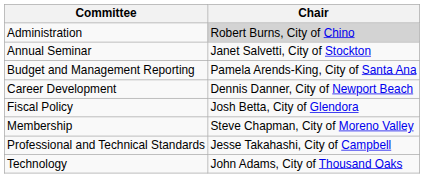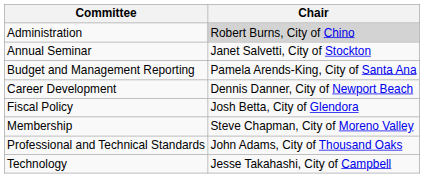(301, 145) Jesse Takahashi, City of Campbell -> (306, 145) John Adams, City of Thousand Oaks
(306, 164) John Adams, City of Thousand Oaks -> (301, 164) Jesse Takahashi, City of Campbell
